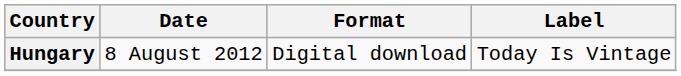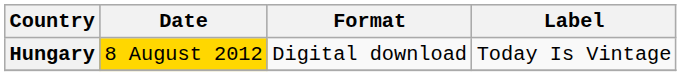(184, 54) no background -> (184, 54) gold background
